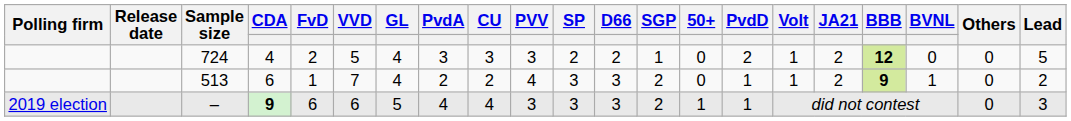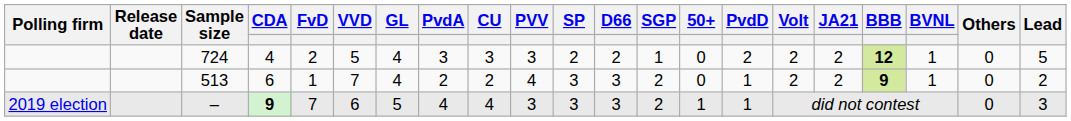(794, 57) 1 -> (794, 57) 2
(932, 57) 0 -> (932, 57) 1
(794, 81) 1 -> (794, 81) 2
(313, 105) 6 -> (313, 105) 7
